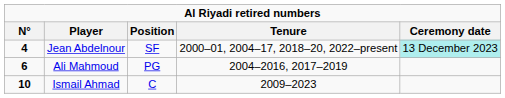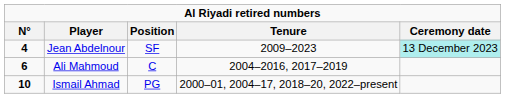(288, 48) 2000–01, 2004–17, 2018–20, 2022–present -> (288, 48) 2009–2023
(152, 66) PG -> (152, 66) C
(152, 84) C -> (152, 84) PG
(288, 84) 2009–2023 -> (288, 84) 2000–01, 2004–17, 2018–20, 2022–present
